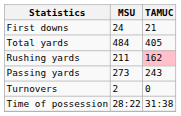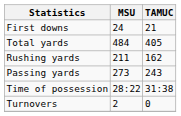(154, 58) pink background -> (154, 58) no background
rows swapped: (32, 89) <-> (57, 104)
